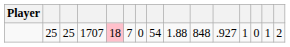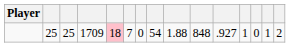(92, 32) 1707 -> (92, 32) 1709
